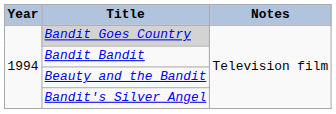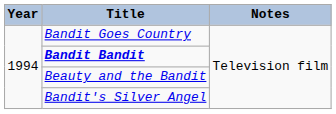(118, 36) lightgrey background -> (118, 36) no background
(95, 57) normal -> (95, 57) bold
